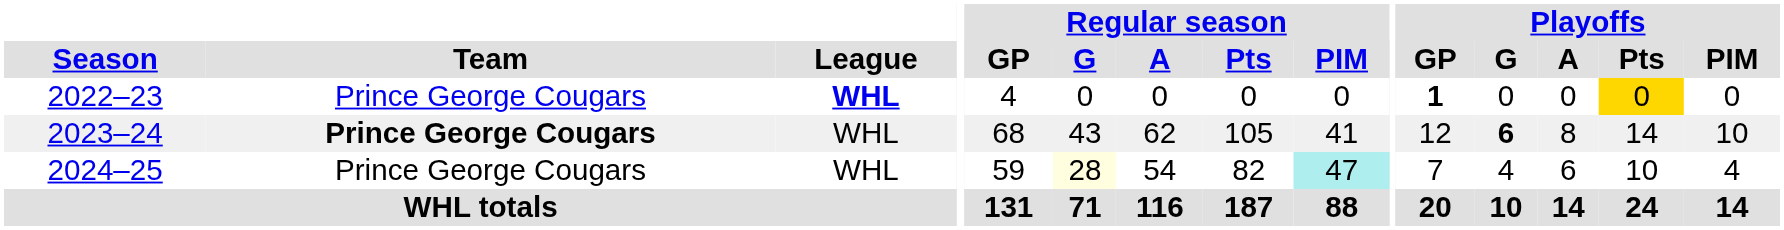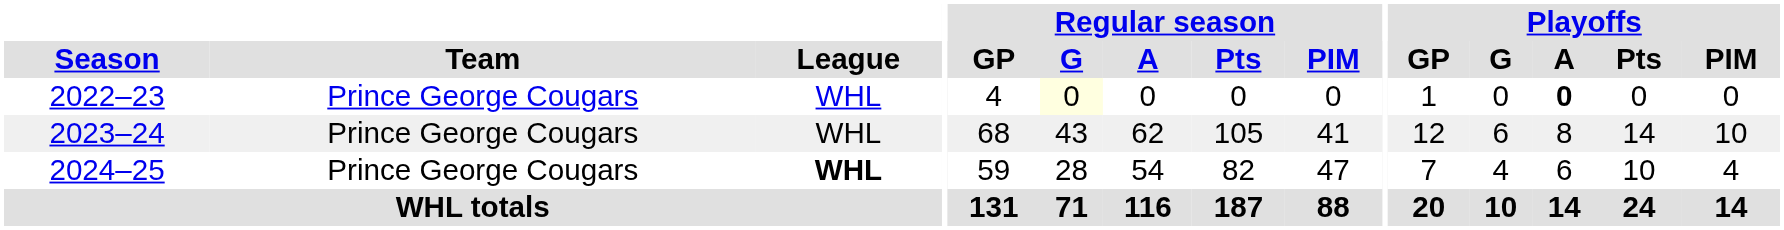(866, 96) bold -> (848, 96) normal
(1085, 96) no background -> (1072, 96) lightyellow background
(1435, 96) bold -> (1429, 96) normal
(1568, 96) normal -> (1564, 96) bold
(1642, 96) gold background -> (1639, 96) no background
(490, 133) bold -> (483, 133) normal
(1506, 133) bold -> (1501, 133) normal
(866, 170) normal -> (848, 170) bold
(1085, 170) lightyellow background -> (1072, 170) no background
(1342, 170) paleturquoise background -> (1333, 170) no background
